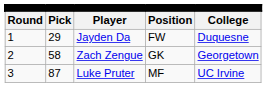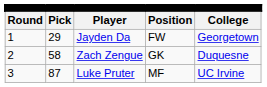(223, 38) Duquesne -> (228, 38) Georgetown
(228, 56) Georgetown -> (223, 56) Duquesne
